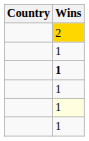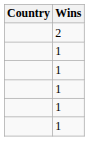(58, 32) gold background -> (58, 32) no background
(58, 70) bold -> (58, 70) normal
(58, 107) lightyellow background -> (58, 107) no background
